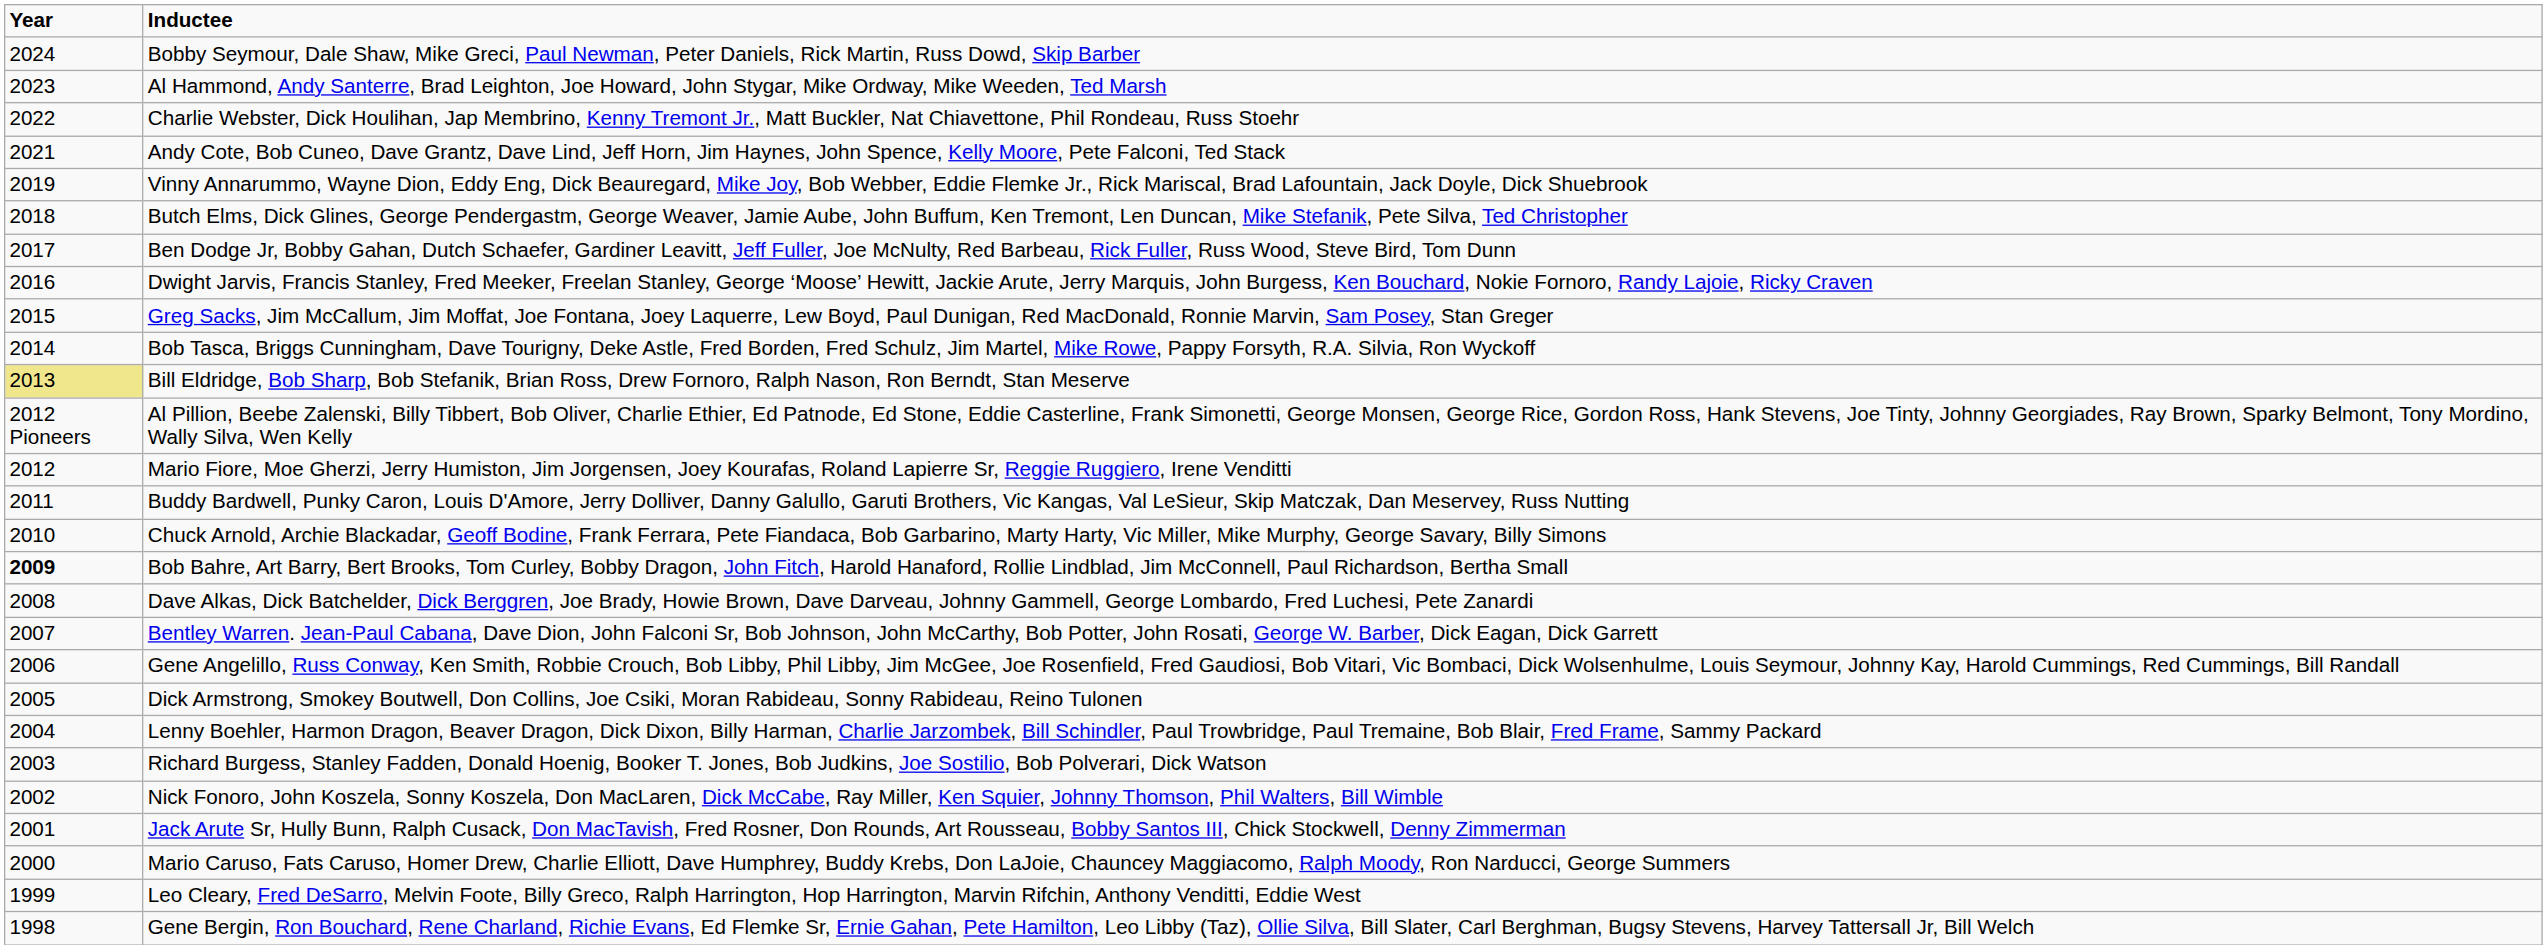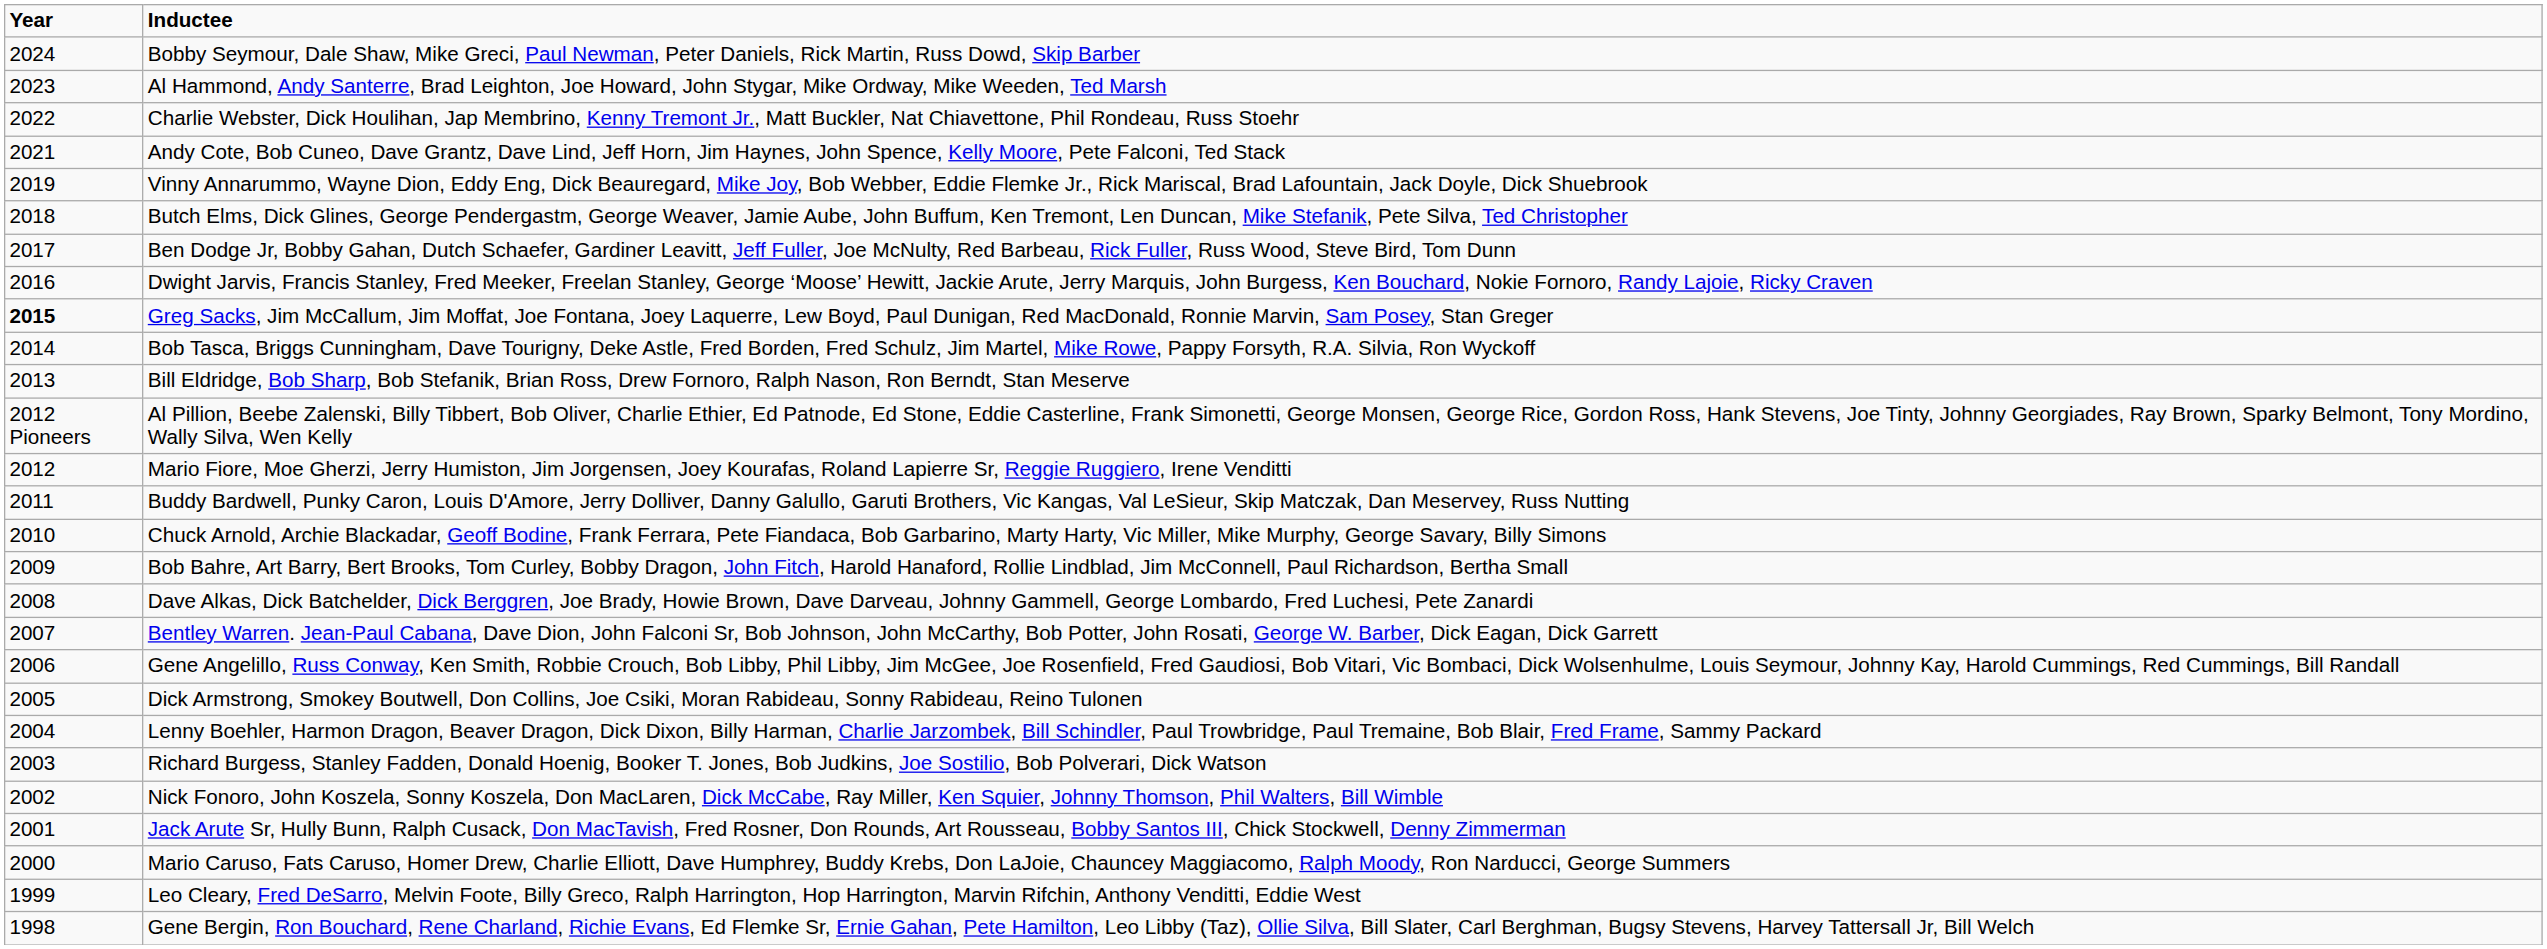(32, 315) normal -> (32, 315) bold
(32, 380) khaki background -> (32, 380) no background
(32, 567) bold -> (32, 567) normal
